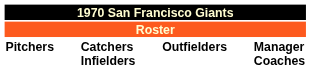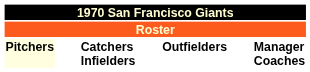(30, 46) no background -> (30, 46) lightyellow background
